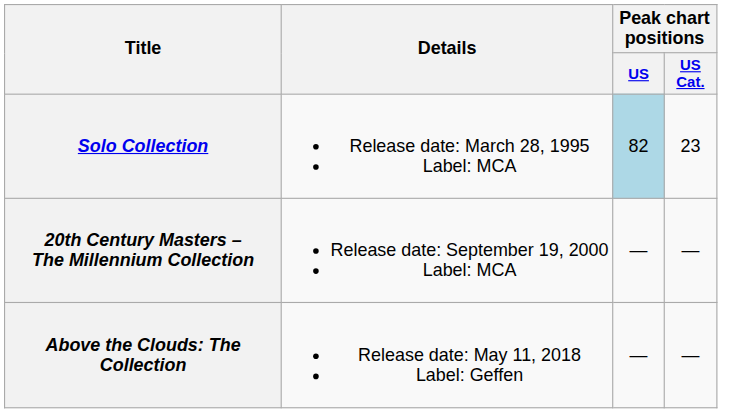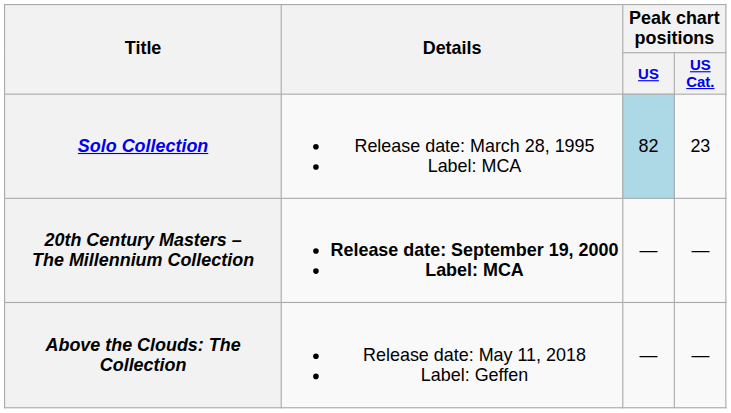(447, 261) normal -> (452, 261) bold
